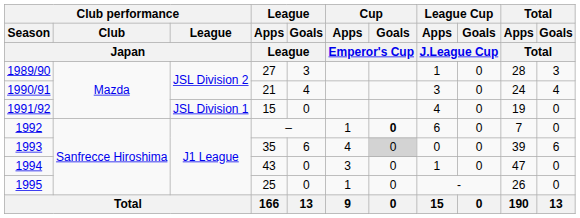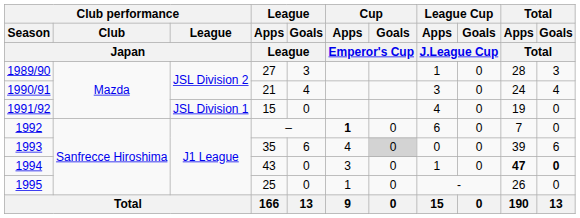(347, 128) normal -> (347, 128) bold
(393, 128) bold -> (393, 128) normal
(519, 166) normal -> (519, 166) bold
(556, 166) normal -> (556, 166) bold
